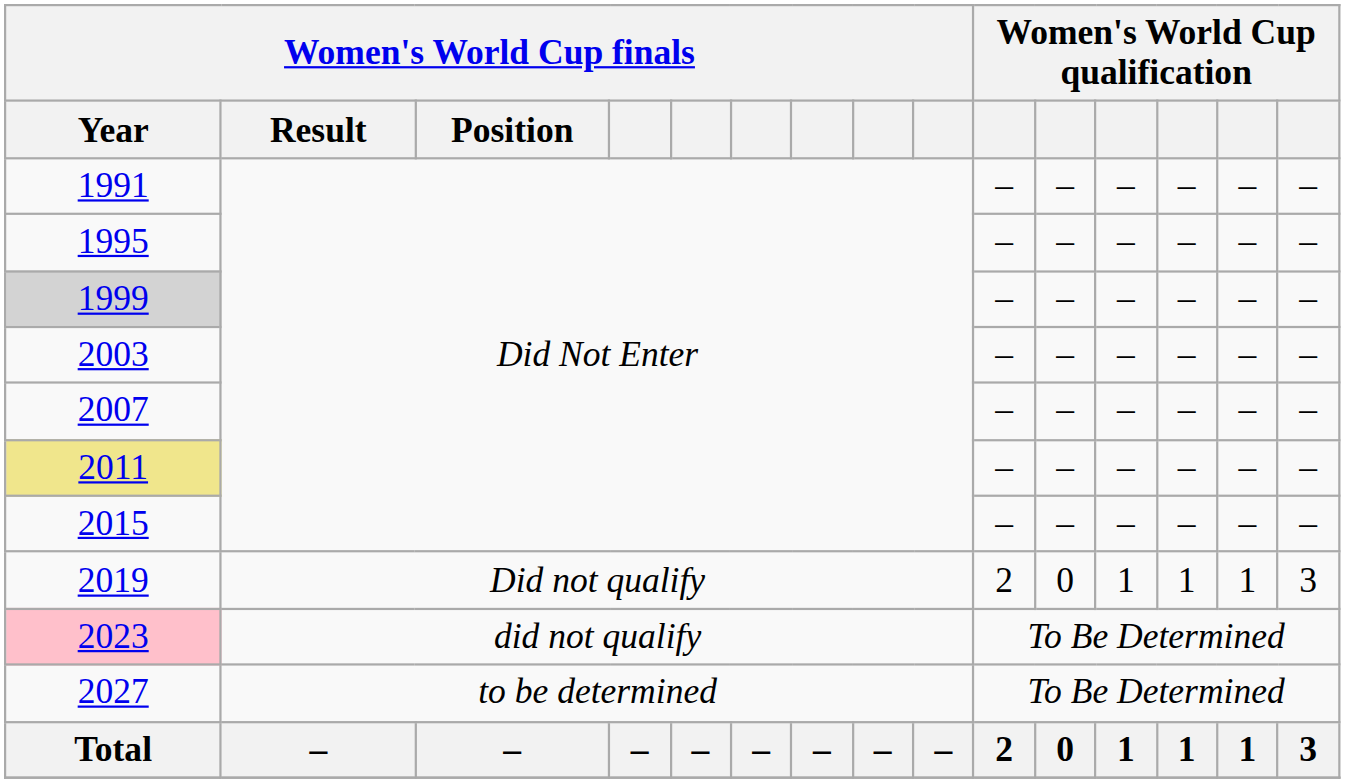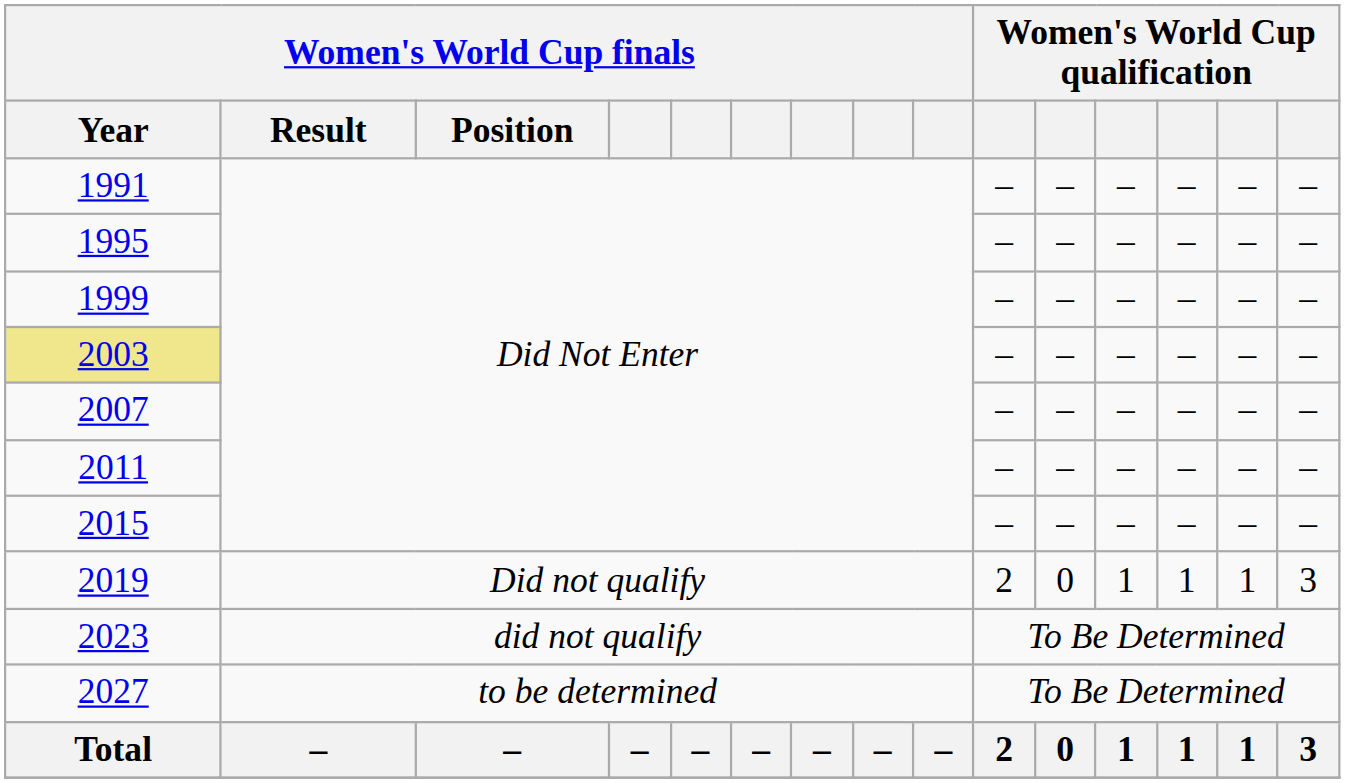(113, 297) lightgrey background -> (113, 297) no background
(113, 354) no background -> (113, 354) khaki background
(113, 466) khaki background -> (113, 466) no background
(113, 635) pink background -> (113, 635) no background
